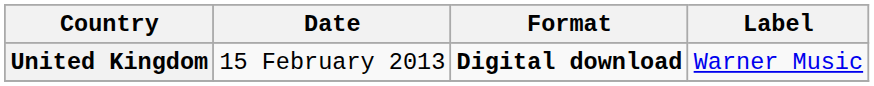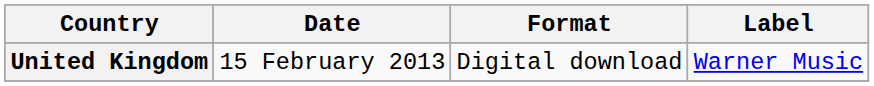(569, 62) bold -> (569, 62) normal
